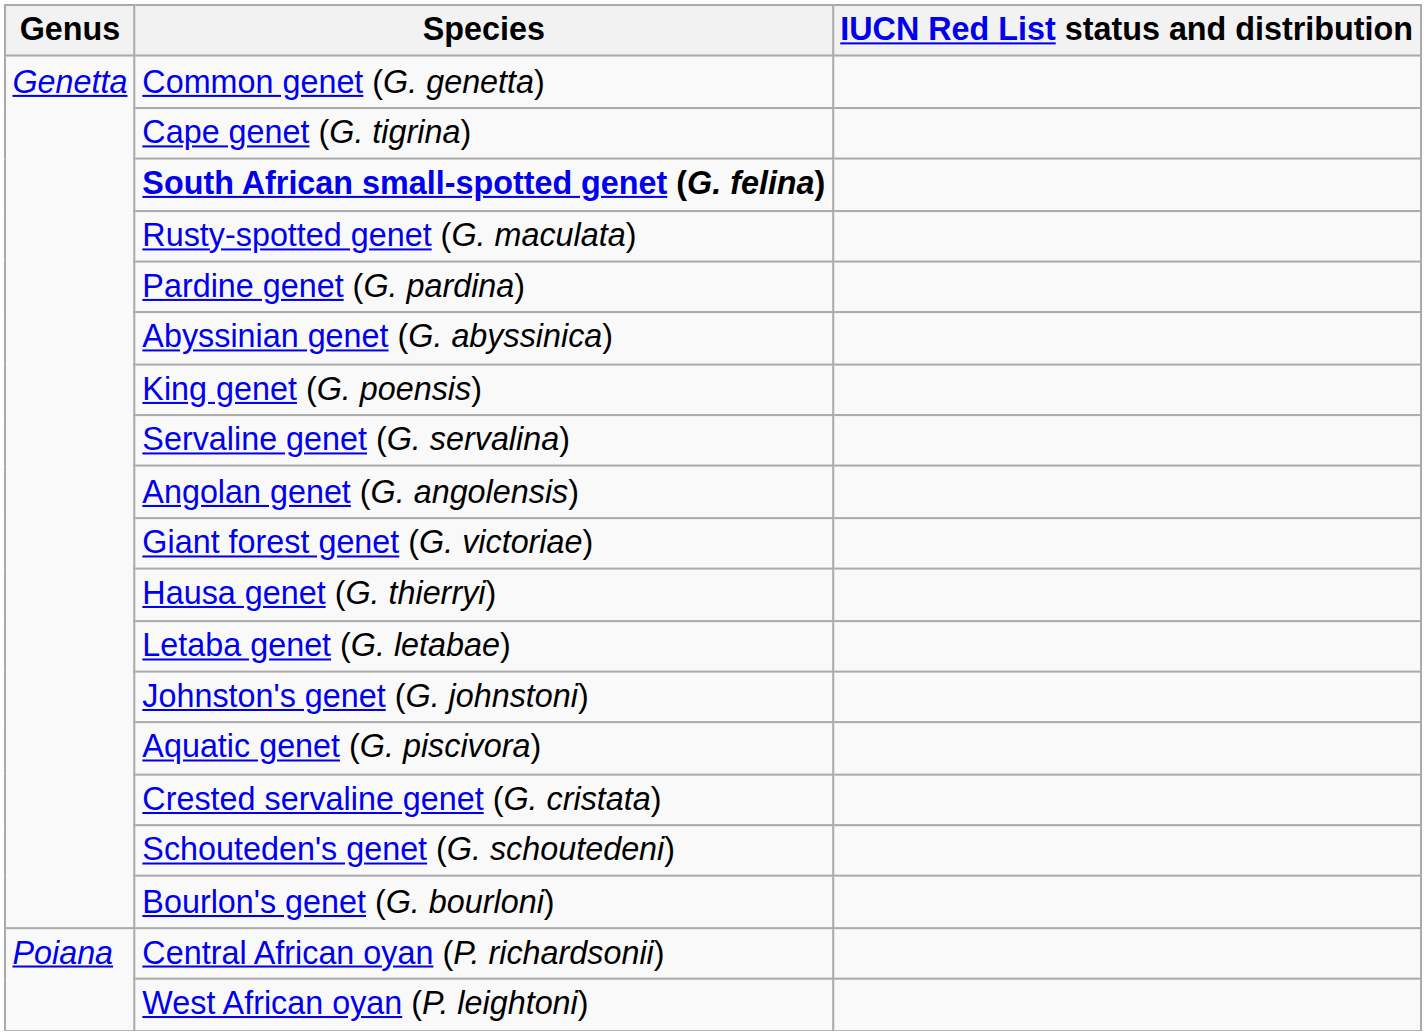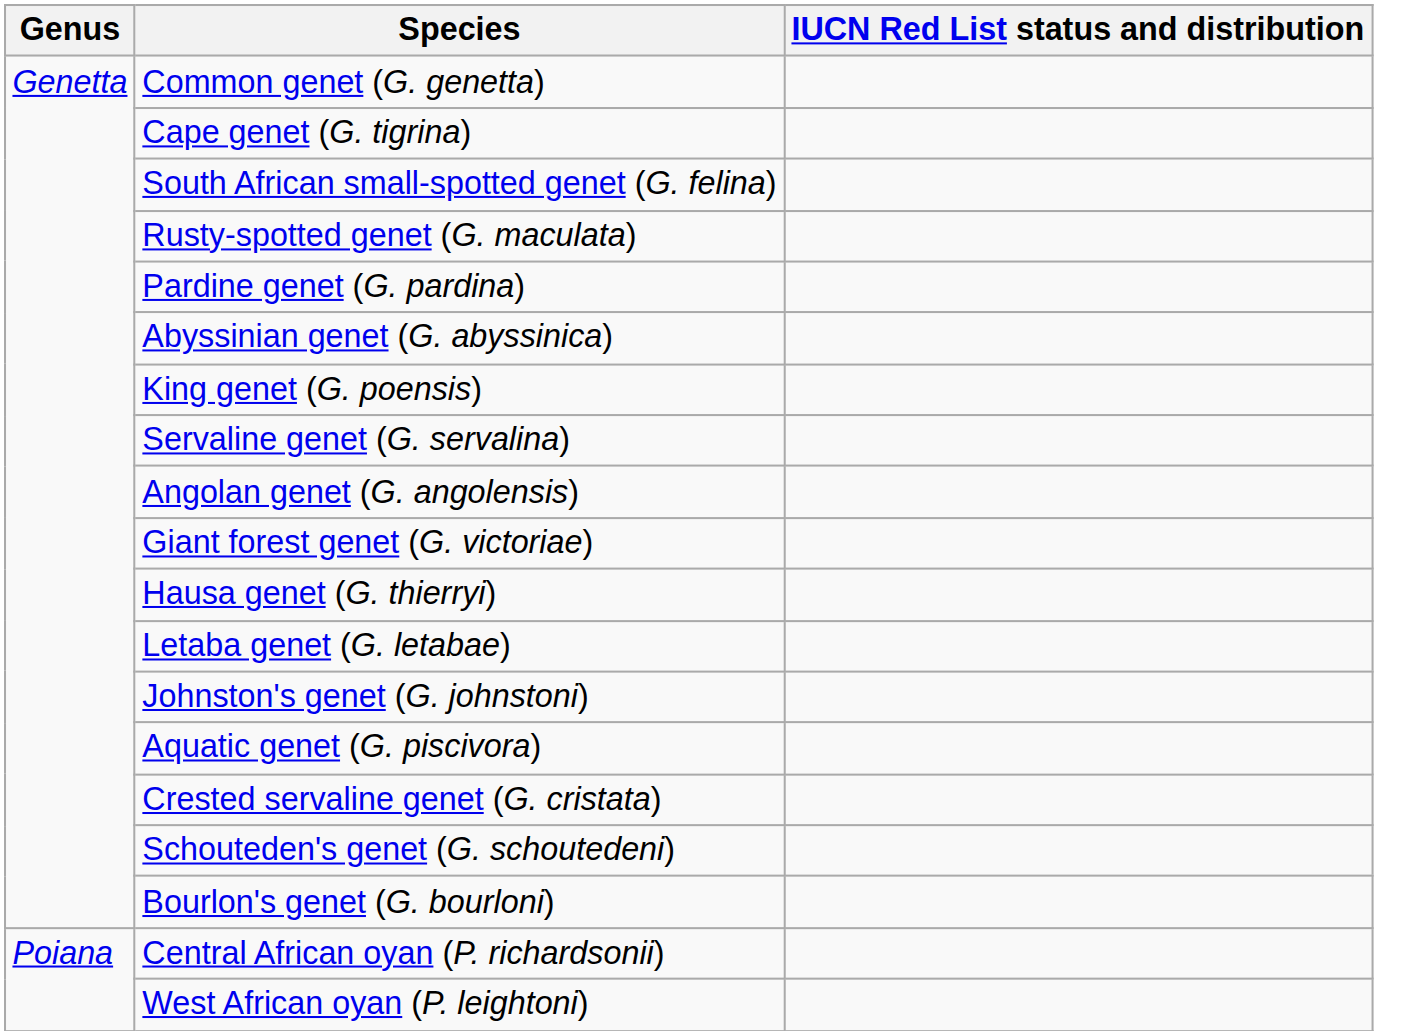(484, 183) bold -> (459, 183) normal
